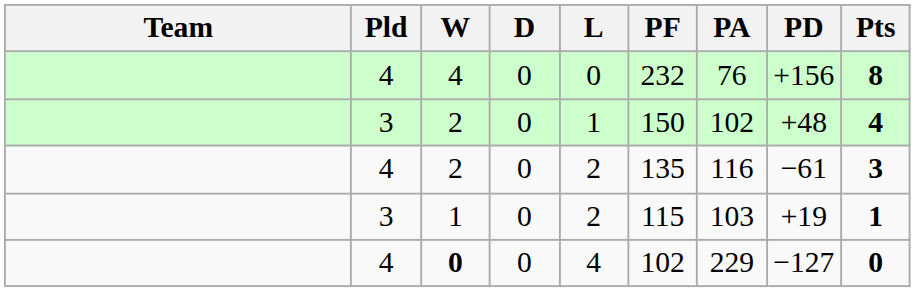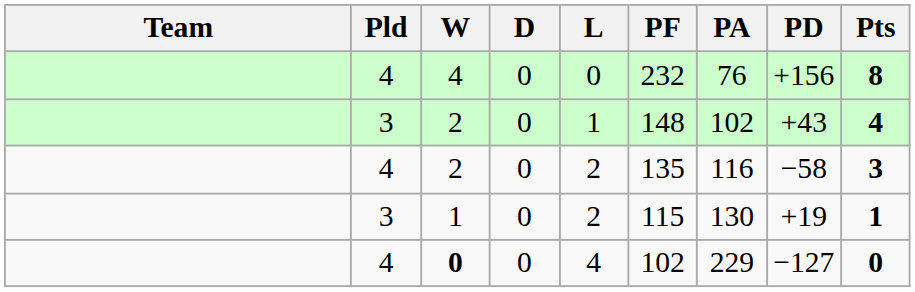(663, 121) 150 -> (663, 121) 148
(804, 121) +48 -> (804, 121) +43
(804, 168) −61 -> (804, 168) −58
(732, 215) 103 -> (732, 215) 130
